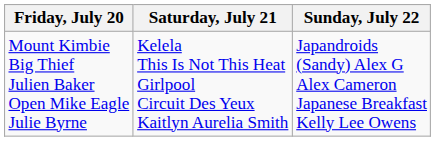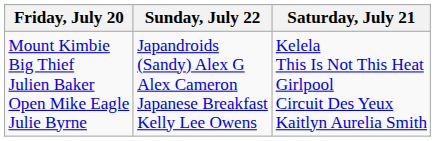columns swapped: (213, 18) <-> (362, 18)
